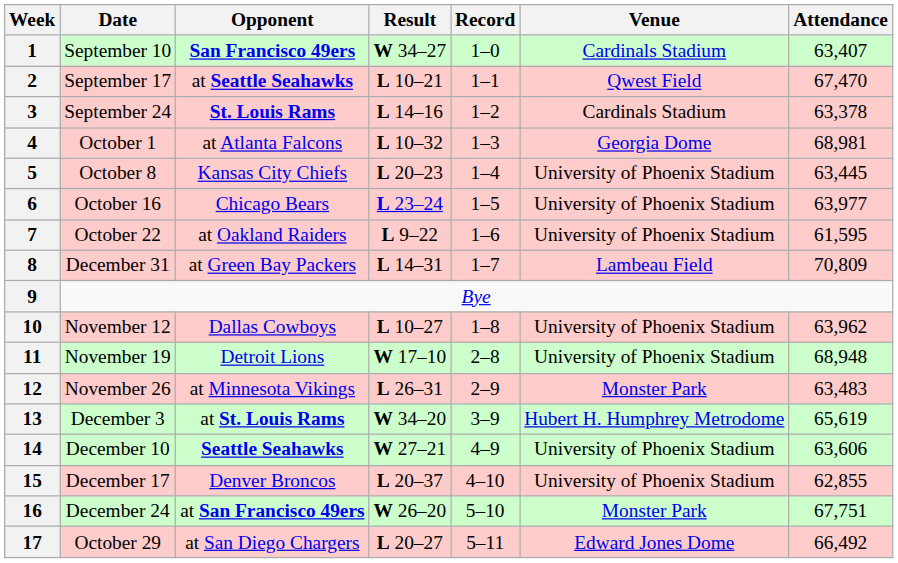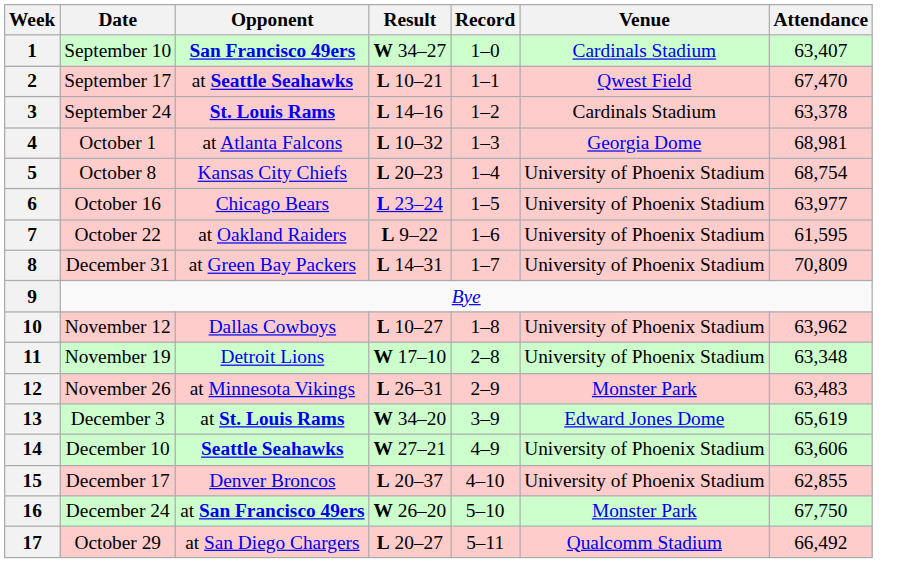(841, 173) 63,445 -> (821, 173) 68,754
(654, 265) Lambeau Field -> (644, 265) University of Phoenix Stadium
(841, 357) 68,948 -> (821, 357) 63,348
(654, 419) Hubert H. Humphrey Metrodome -> (644, 419) Edward Jones Dome
(841, 511) 67,751 -> (821, 511) 67,750
(654, 541) Edward Jones Dome -> (644, 541) Qualcomm Stadium
